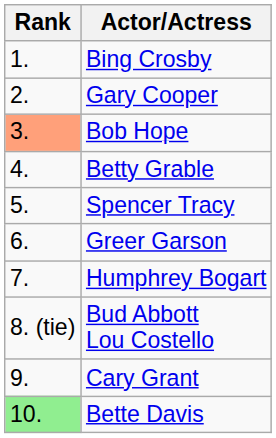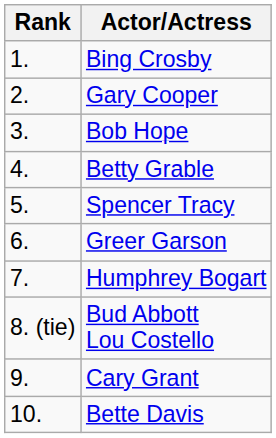(20, 132) lightsalmon background -> (20, 132) no background
(26, 414) lightgreen background -> (26, 414) no background
